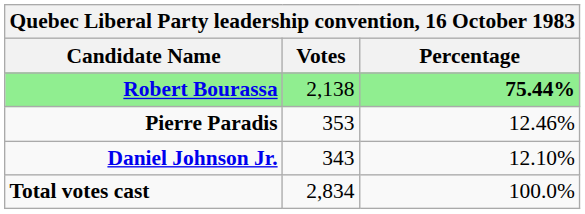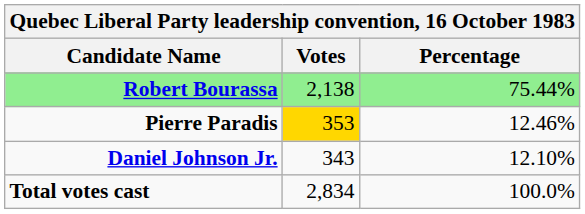(540, 89) bold -> (542, 89) normal
(338, 123) no background -> (338, 123) gold background
